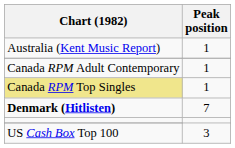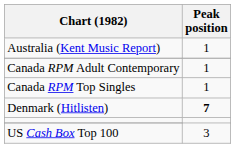(71, 87) khaki background -> (71, 87) no background
(61, 107) bold -> (58, 107) normal
(206, 107) normal -> (206, 107) bold
